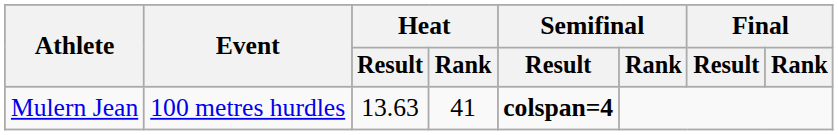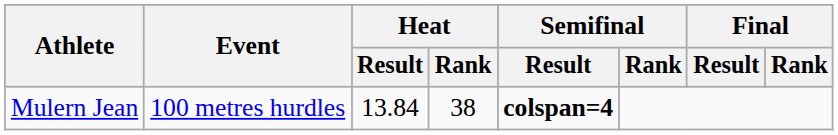(390, 108) 13.63 -> (390, 108) 13.84
(463, 108) 41 -> (463, 108) 38
